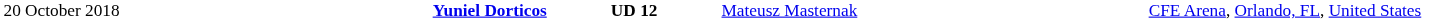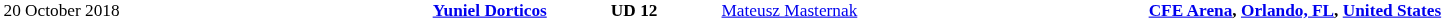(1285, 10) normal -> (1295, 10) bold
